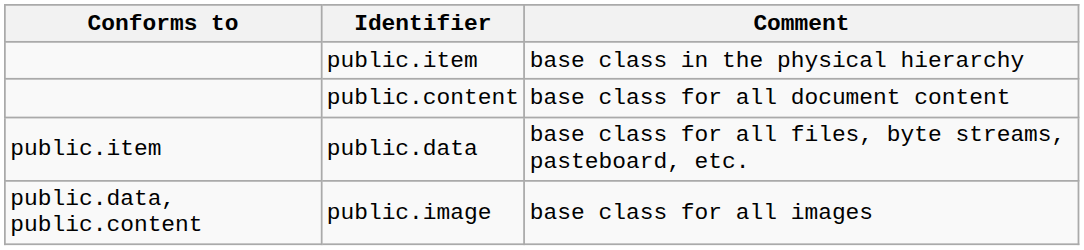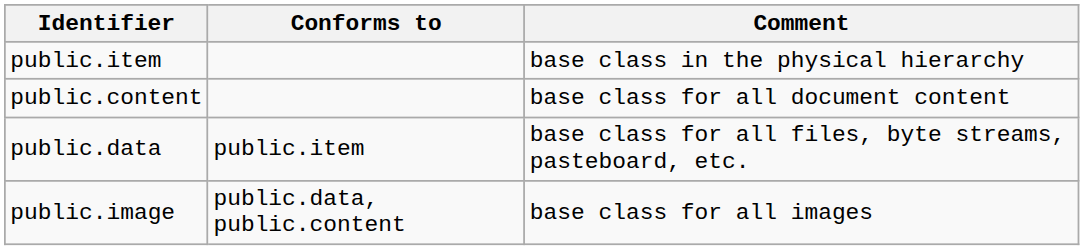columns swapped: (423, 24) <-> (163, 24)
